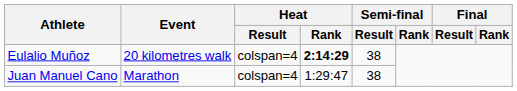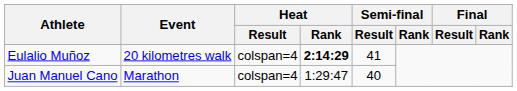(374, 55) 38 -> (374, 55) 41
(374, 76) 38 -> (374, 76) 40
